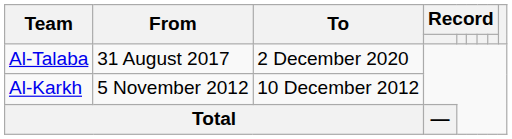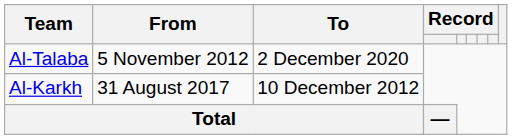(163, 58) 31 August 2017 -> (173, 58) 5 November 2012
(173, 88) 5 November 2012 -> (163, 88) 31 August 2017
